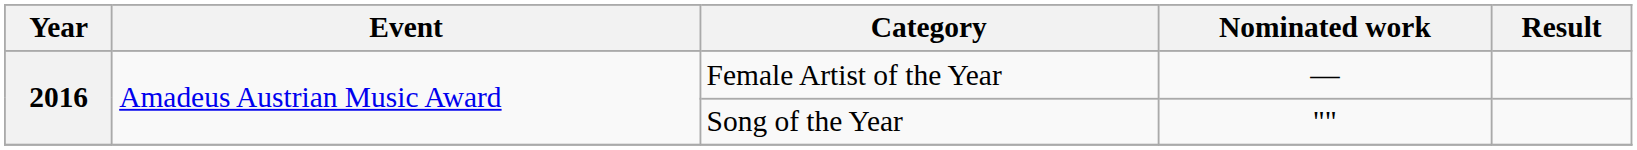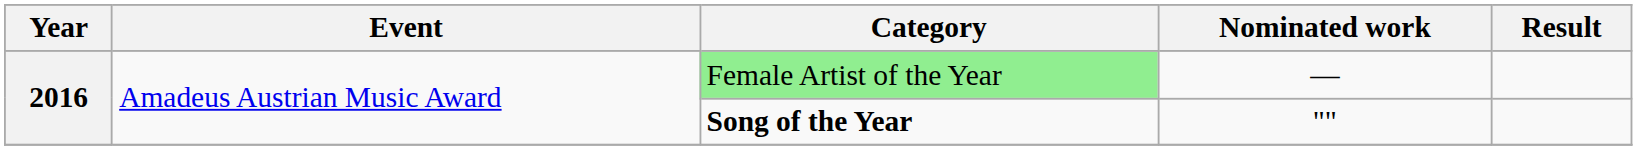(854, 74) no background -> (854, 74) lightgreen background
(805, 121) normal -> (809, 121) bold
